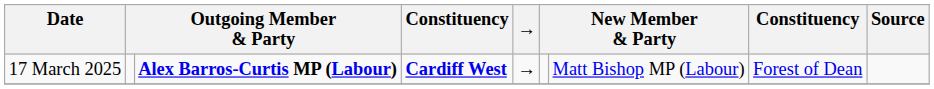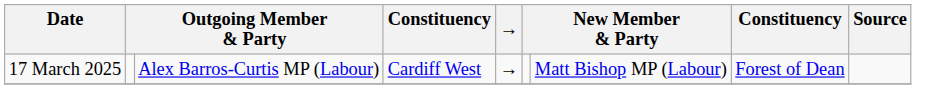(268, 68) bold -> (259, 68) normal
(456, 68) bold -> (434, 68) normal
